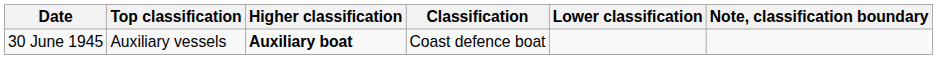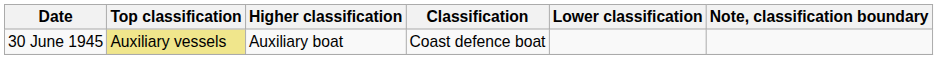(168, 41) no background -> (168, 41) khaki background
(301, 41) bold -> (296, 41) normal
